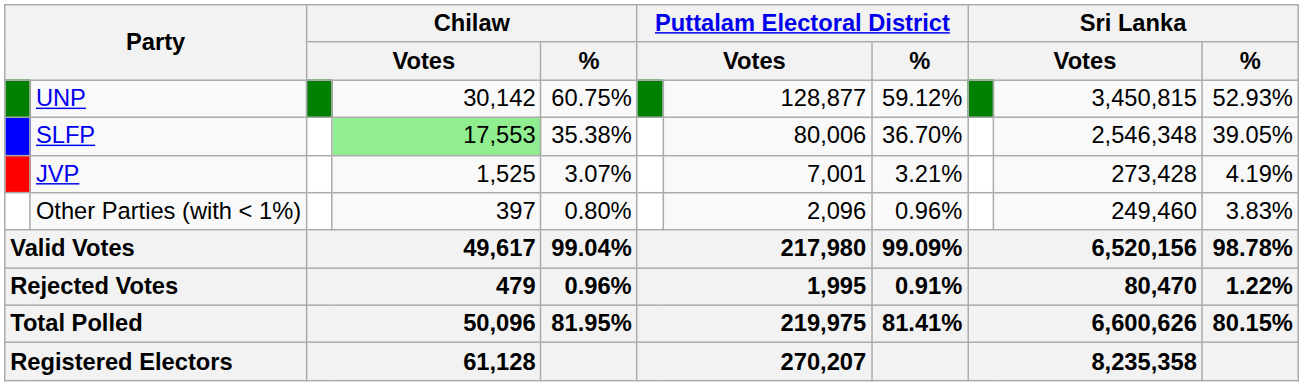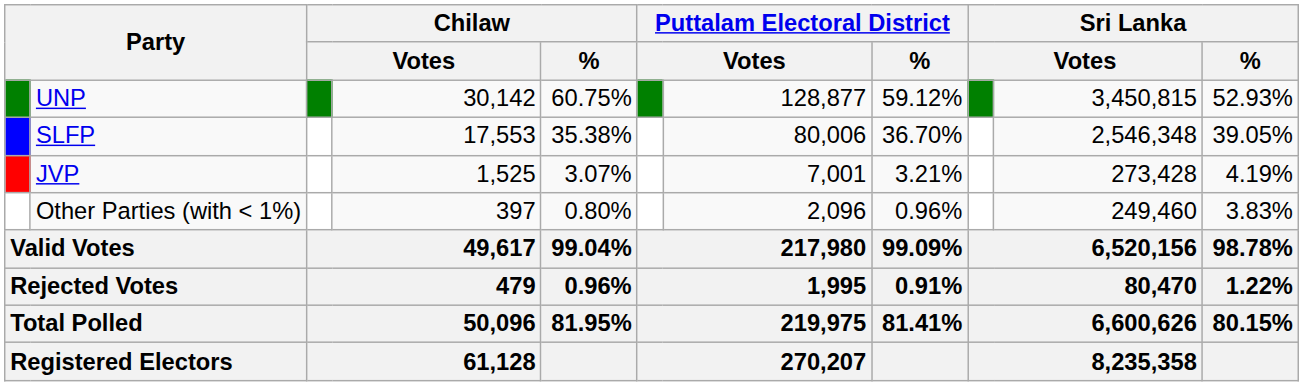(499, 135) lightgreen background -> (499, 135) no background
